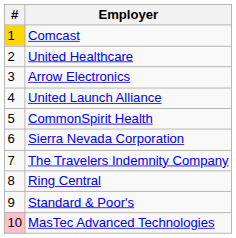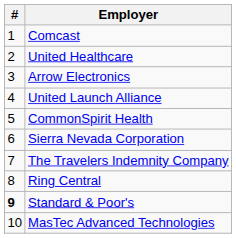(11, 35) gold background -> (11, 35) no background
(11, 202) normal -> (11, 202) bold
(15, 222) pink background -> (15, 222) no background
